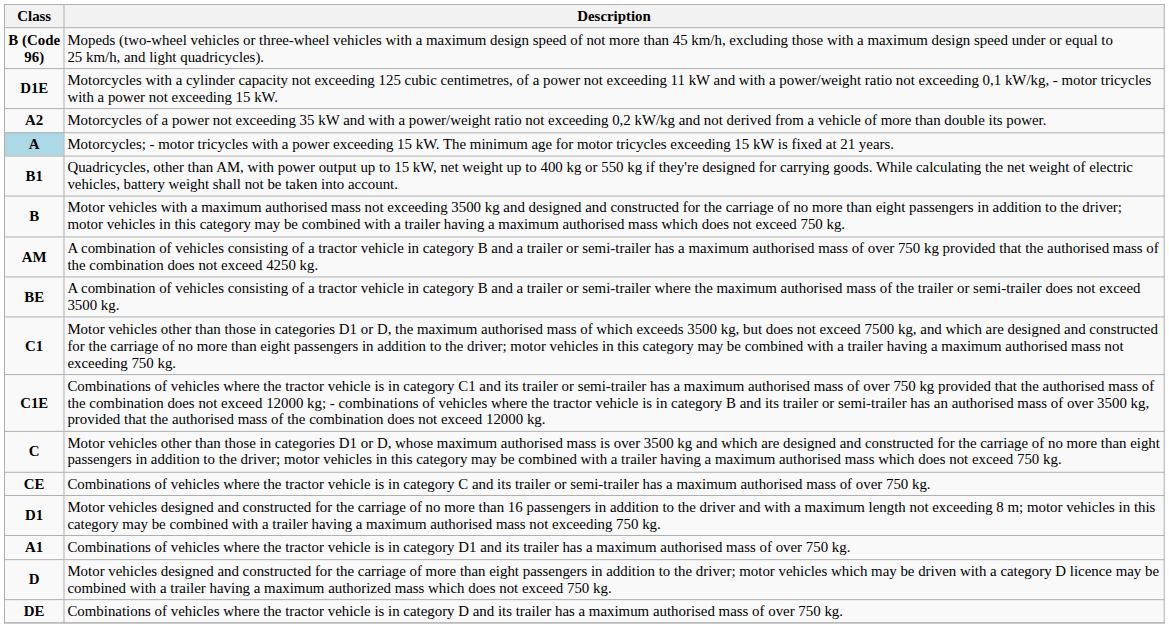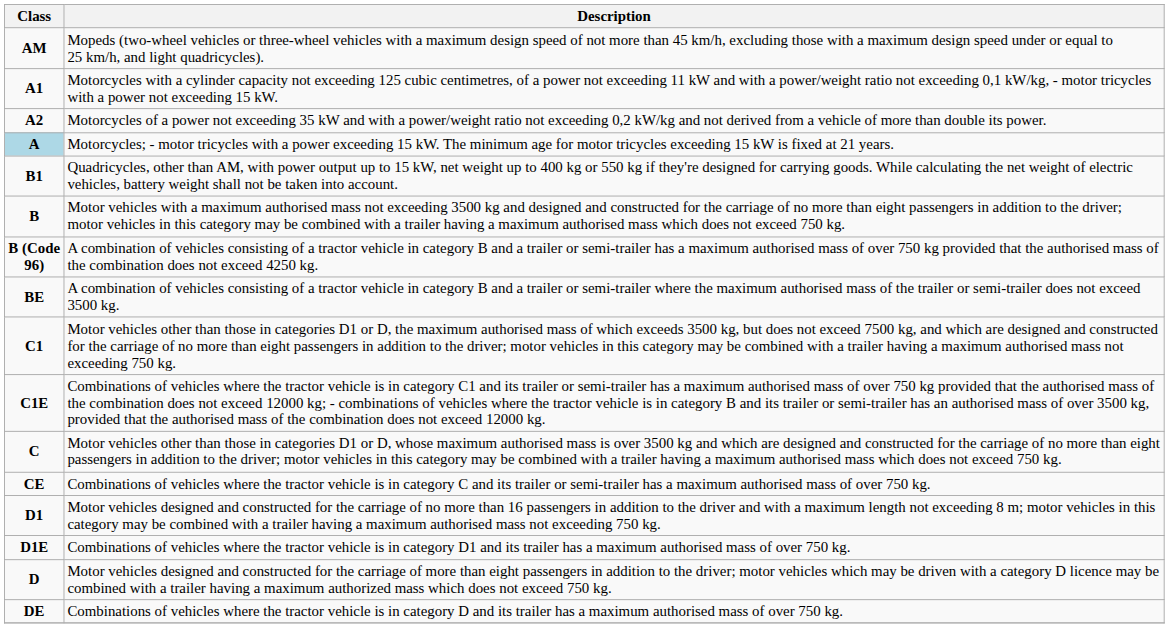(34, 48) B (Code 96) -> (34, 48) AM
(34, 88) D1E -> (34, 88) A1
(34, 256) AM -> (34, 256) B (Code 96)
(34, 547) A1 -> (34, 547) D1E
